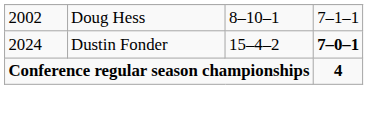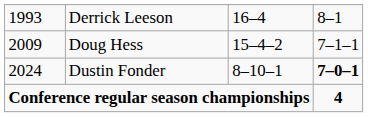+ row: (121, 17)
(25, 17) 2002 -> (25, 44) 2009
(254, 17) 8–10–1 -> (257, 44) 15–4–2
(254, 44) 15–4–2 -> (257, 71) 8–10–1
